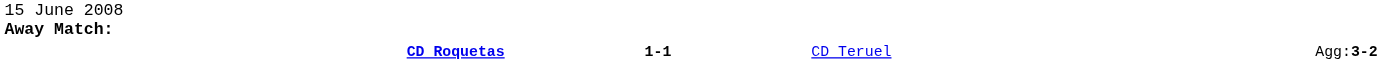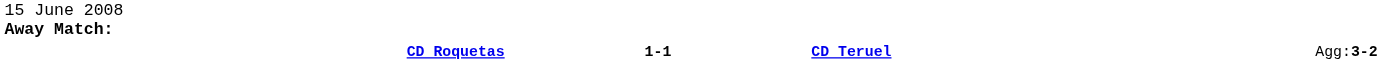(851, 52) normal -> (851, 52) bold
